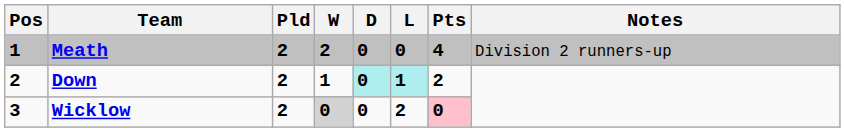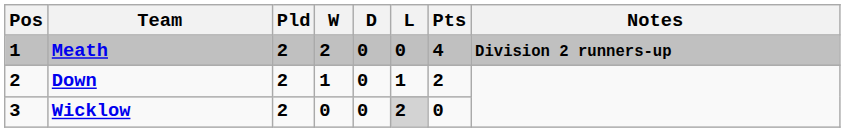(573, 51) normal -> (573, 50) bold
(363, 81) paleturquoise background -> (363, 81) no background
(400, 81) paleturquoise background -> (400, 81) no background
(325, 112) lightgrey background -> (325, 112) no background
(400, 112) no background -> (400, 112) lightgrey background
(438, 112) pink background -> (438, 112) no background
